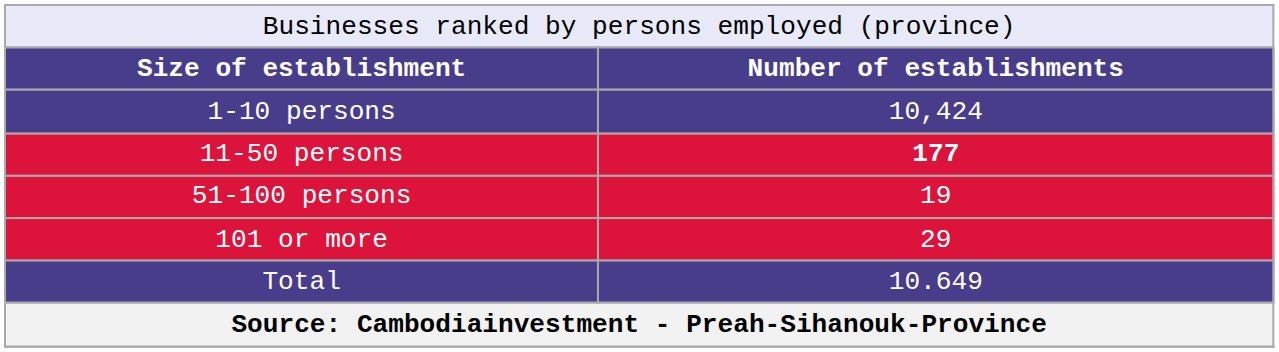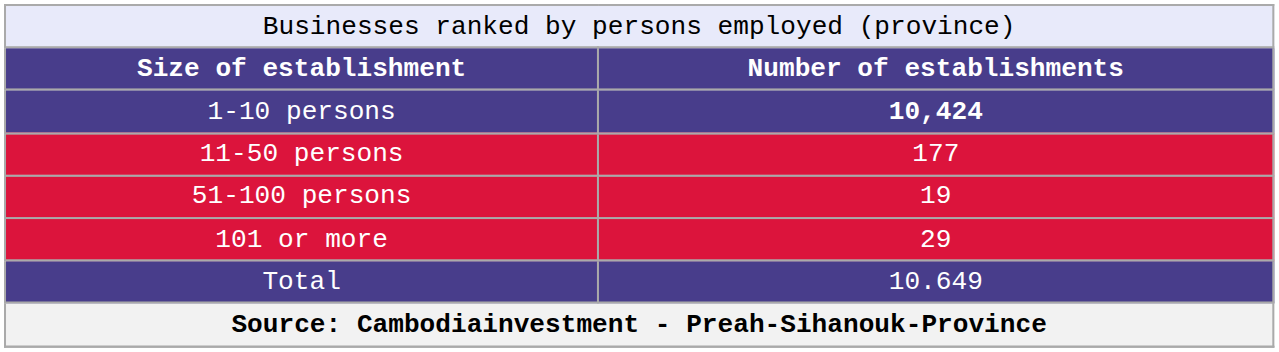(936, 111) normal -> (936, 111) bold
(936, 154) bold -> (936, 154) normal
